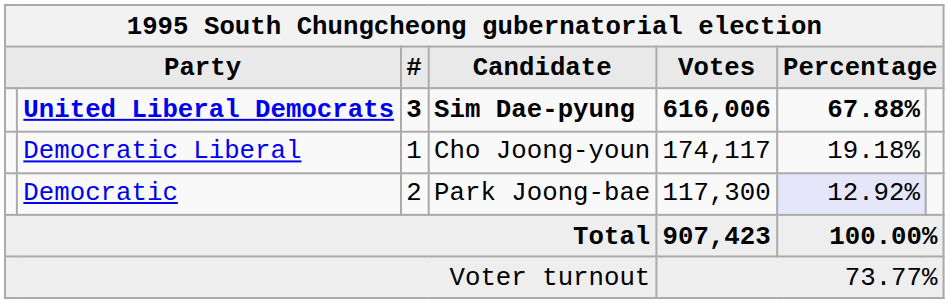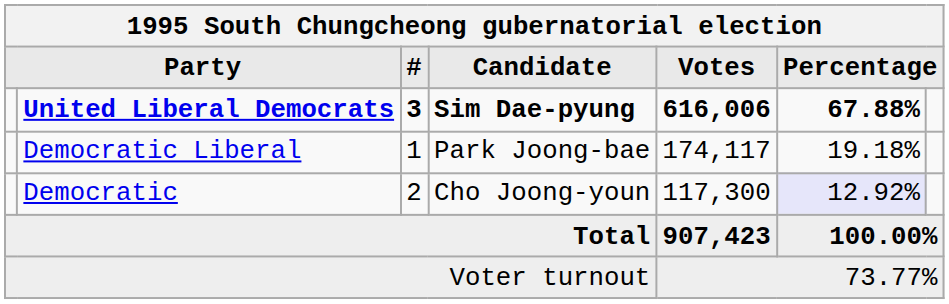(542, 152) Cho Joong-youn -> (542, 152) Park Joong-bae
(542, 194) Park Joong-bae -> (542, 194) Cho Joong-youn
